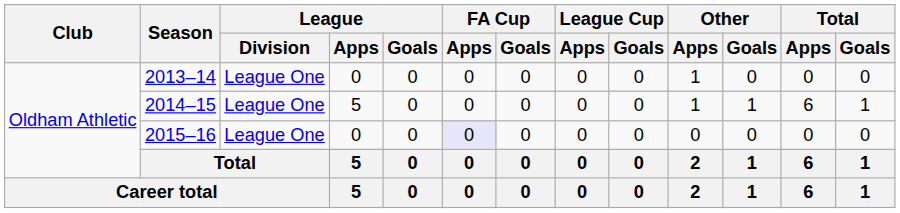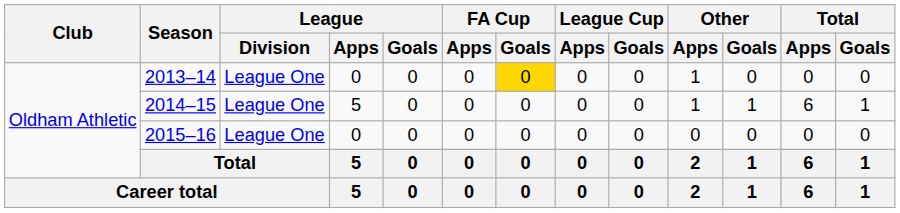(526, 76) no background -> (526, 76) gold background
(469, 134) lavender background -> (469, 134) no background
